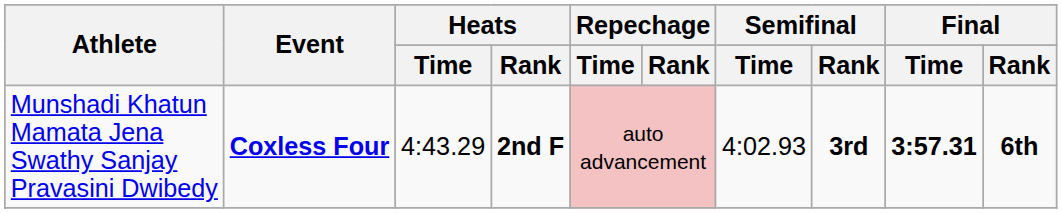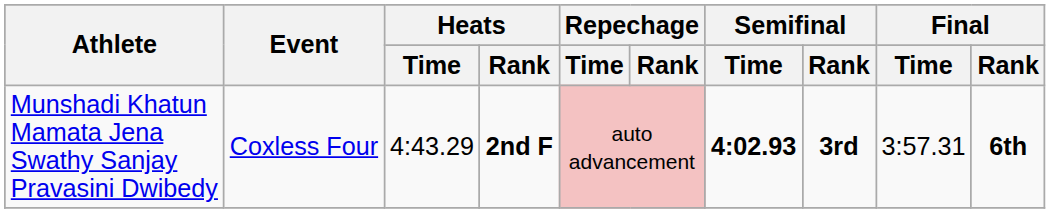(310, 147) bold -> (304, 147) normal
(764, 147) normal -> (754, 147) bold
(934, 147) bold -> (924, 147) normal
